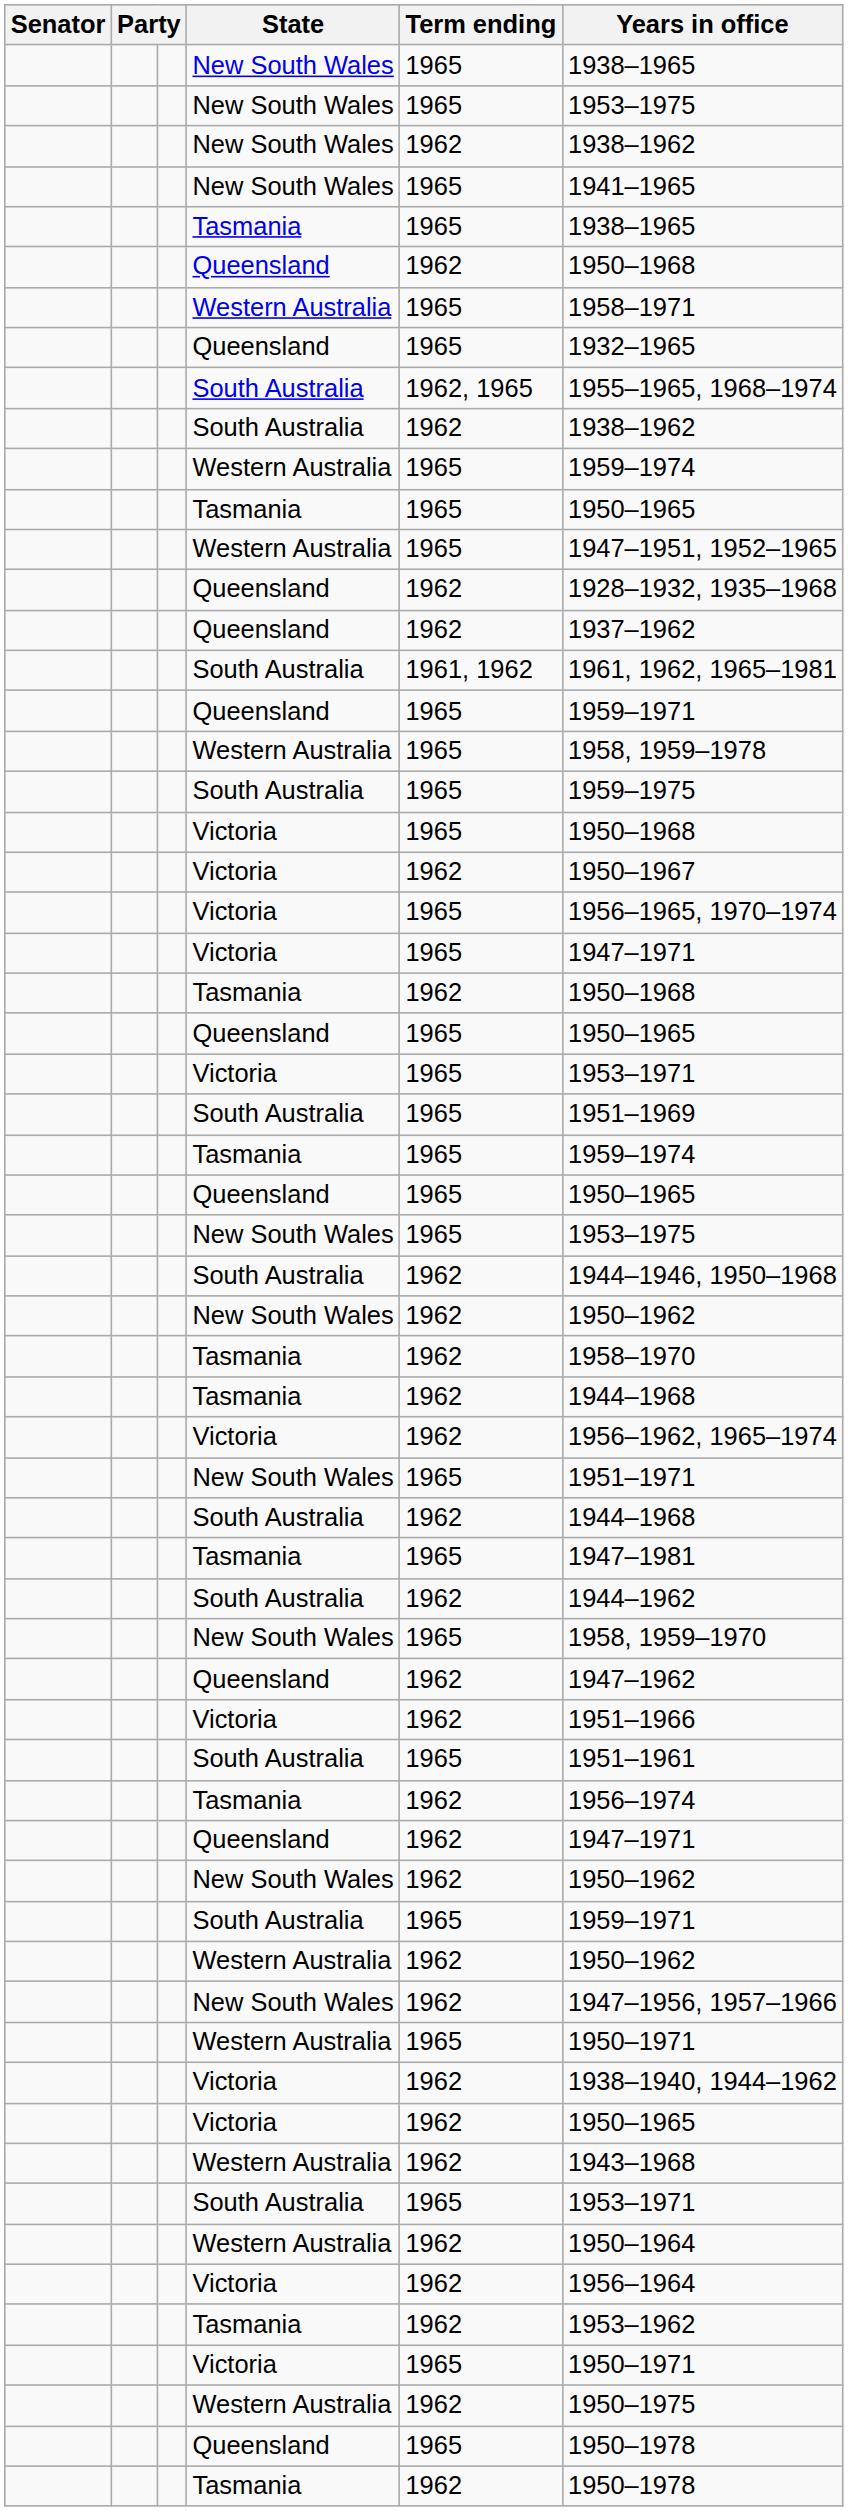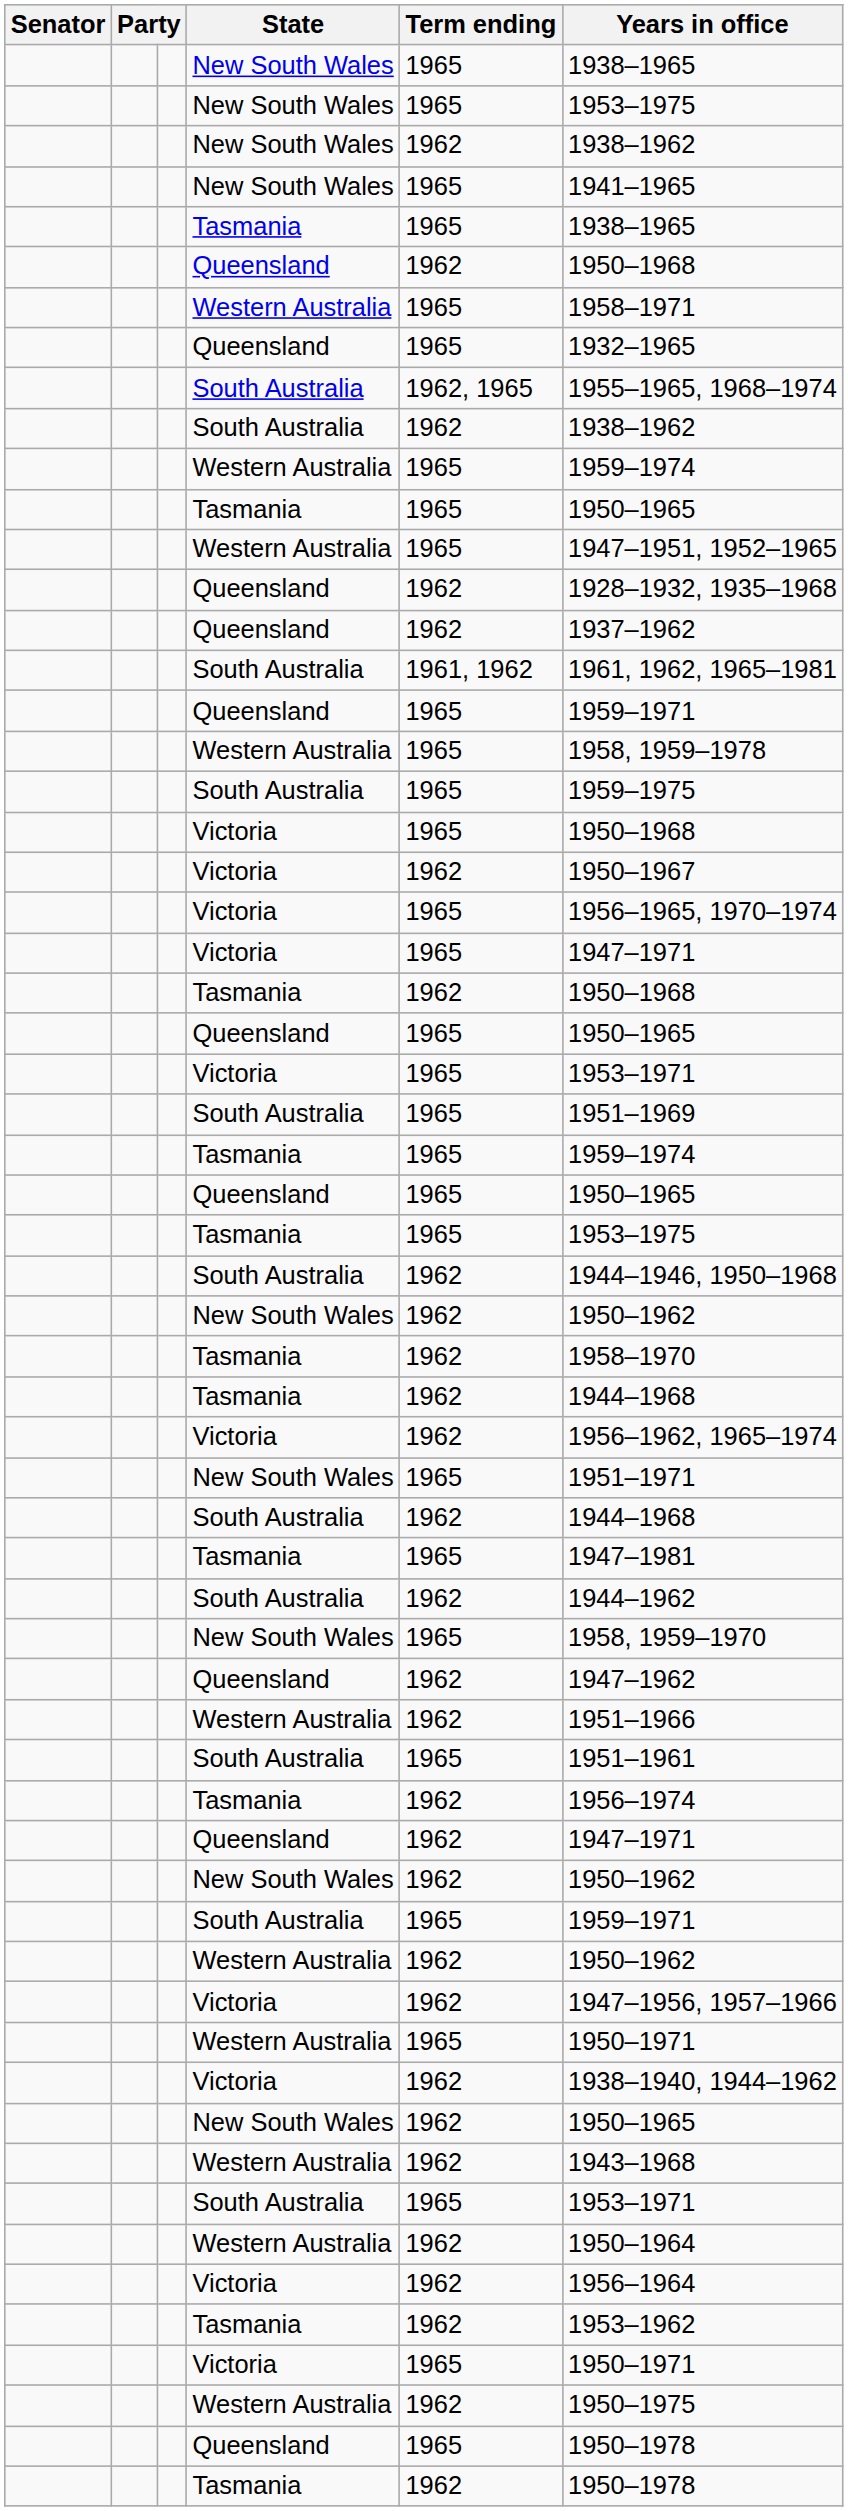(293, 1235) New South Wales -> (247, 1235) Tasmania
(235, 1719) Victoria -> (292, 1719) Western Australia
(293, 2001) New South Wales -> (235, 2001) Victoria
(235, 2122) Victoria -> (293, 2122) New South Wales
